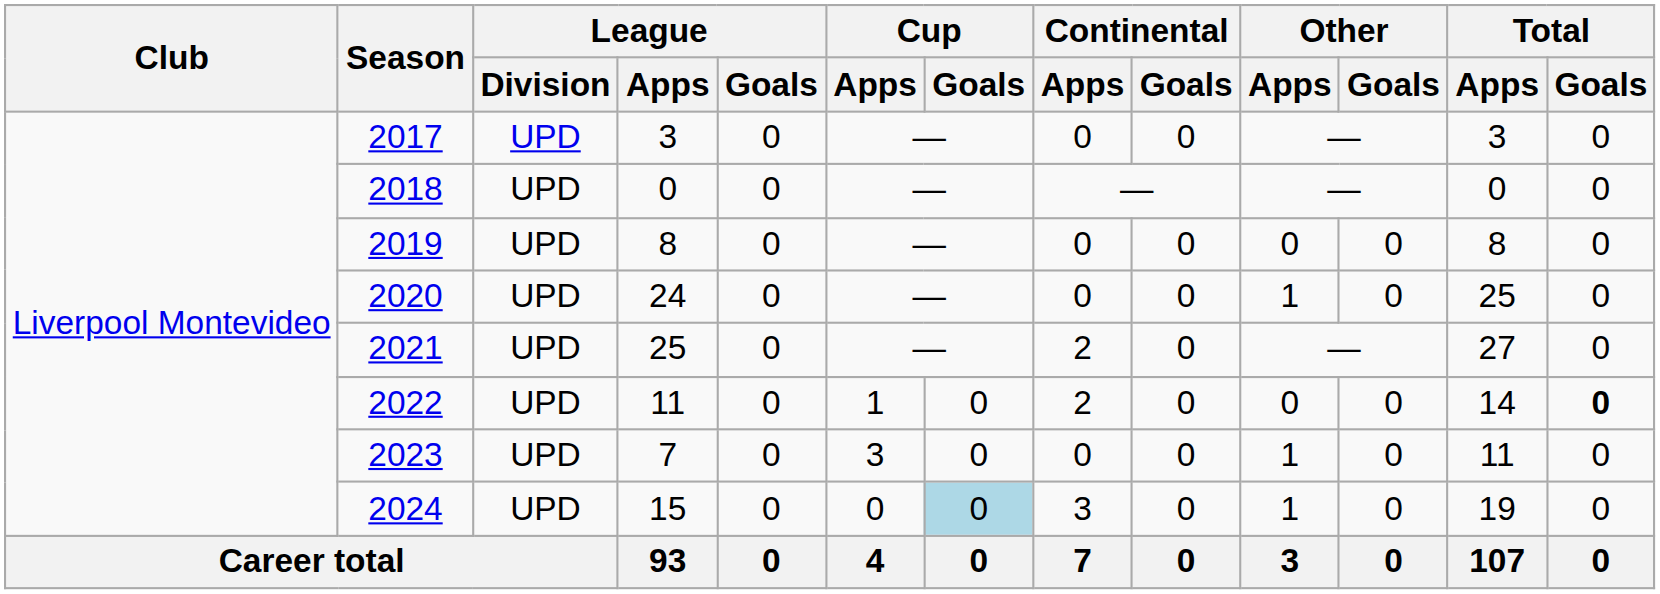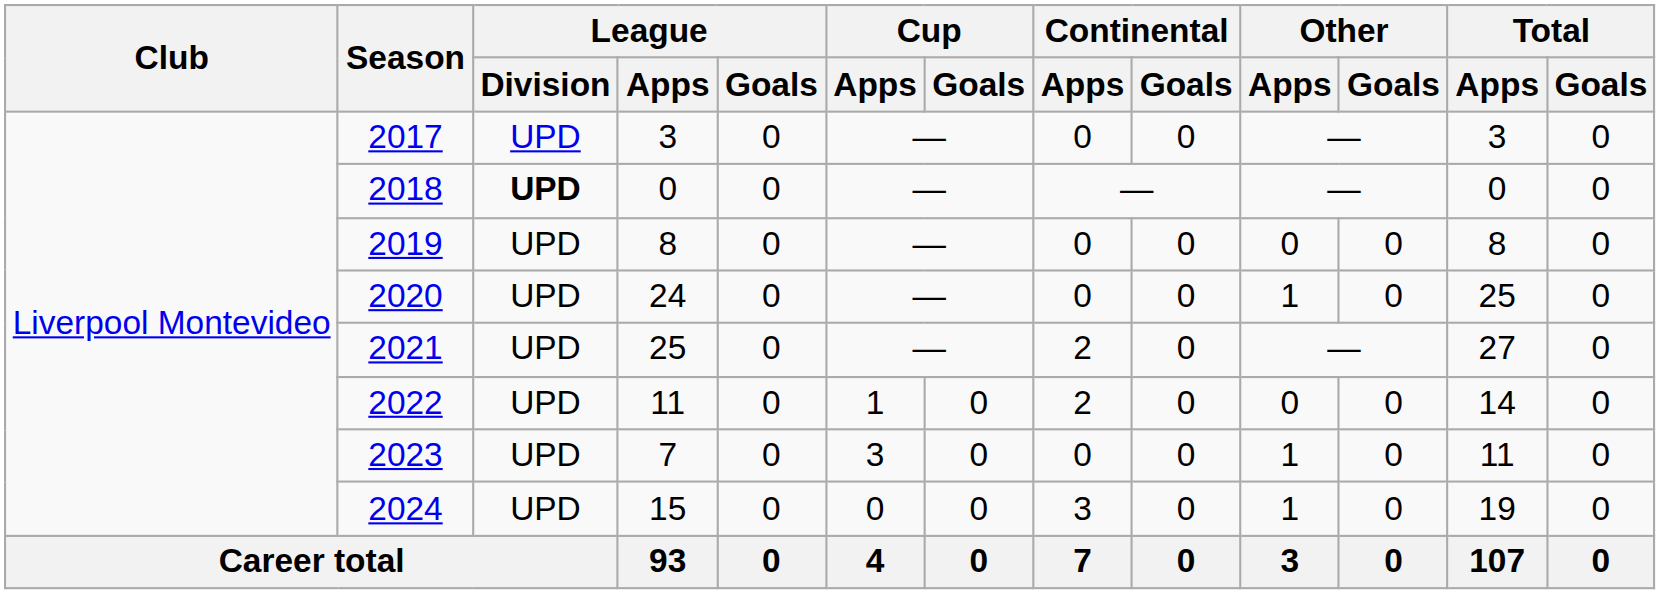(545, 190) normal -> (545, 190) bold
(1601, 402) bold -> (1601, 402) normal
(979, 508) lightblue background -> (979, 508) no background
